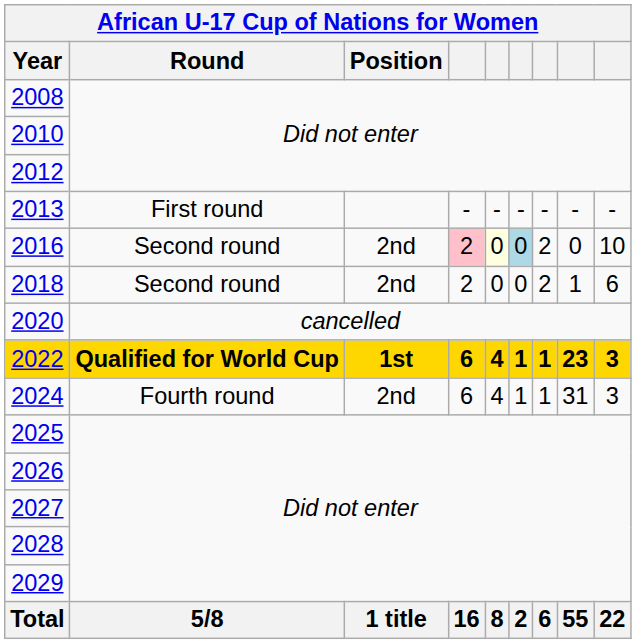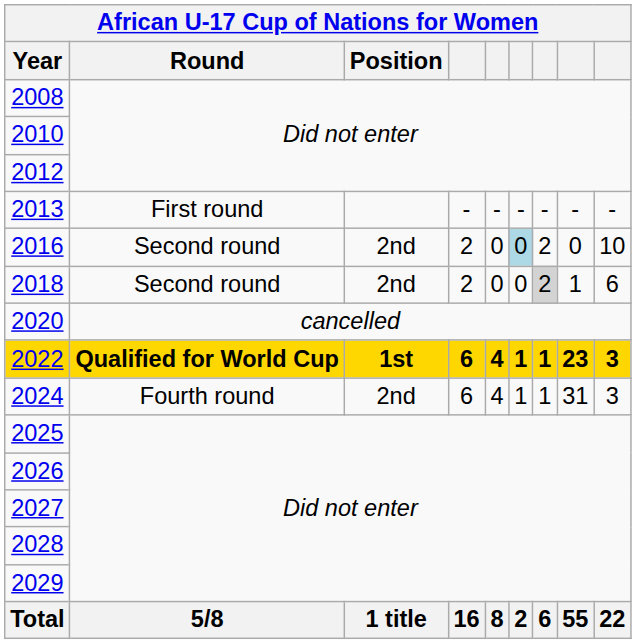(466, 246) pink background -> (466, 246) no background
(497, 246) lightyellow background -> (497, 246) no background
(545, 284) no background -> (545, 284) lightgrey background
